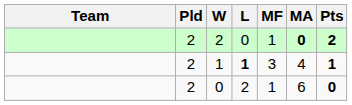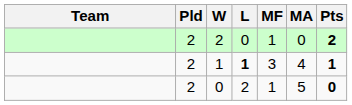(302, 40) bold -> (302, 40) normal
(302, 87) 6 -> (302, 87) 5
